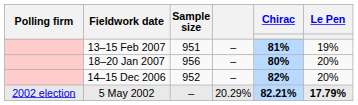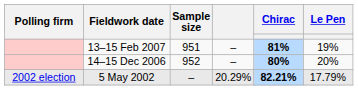- row: (127, 62)
(278, 78) 82% -> (278, 62) 80%
(328, 93) bold -> (328, 78) normal
